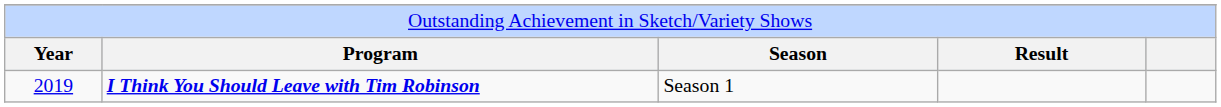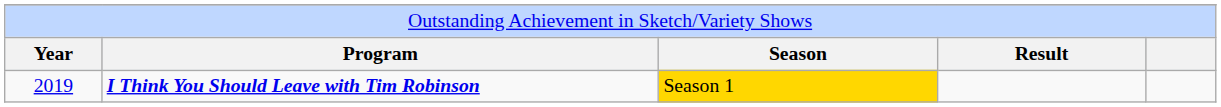(699, 86) no background -> (699, 86) gold background
